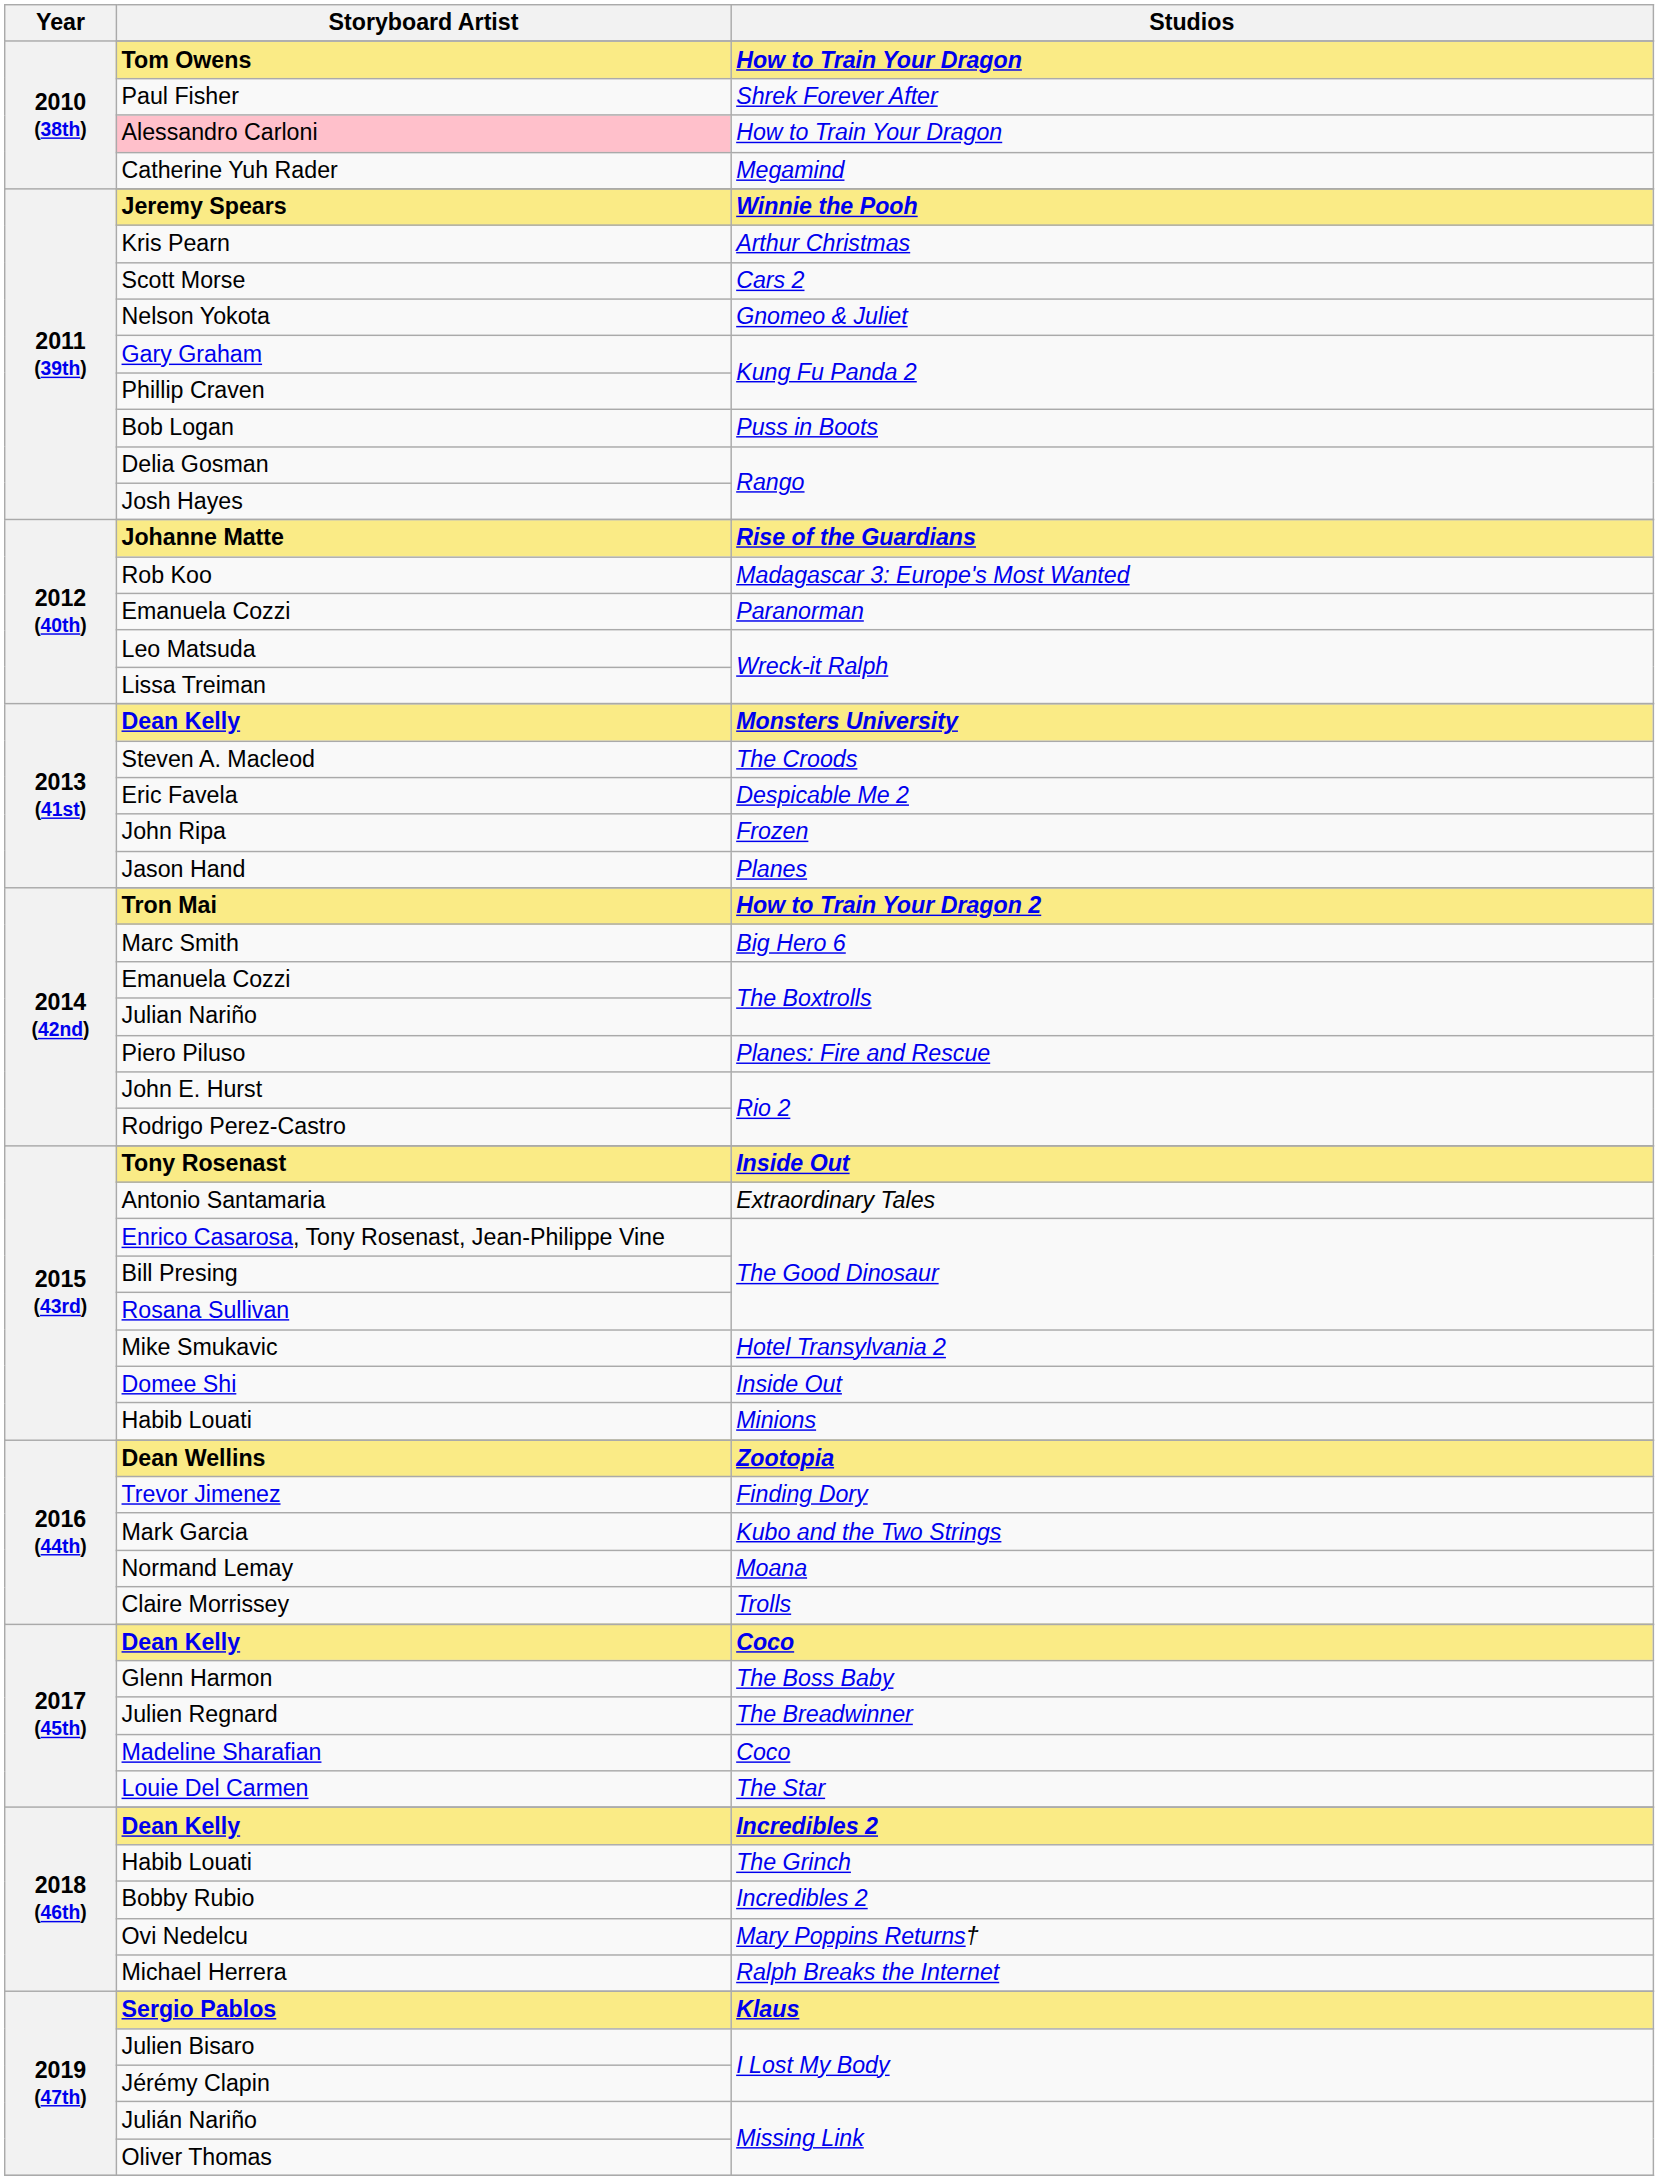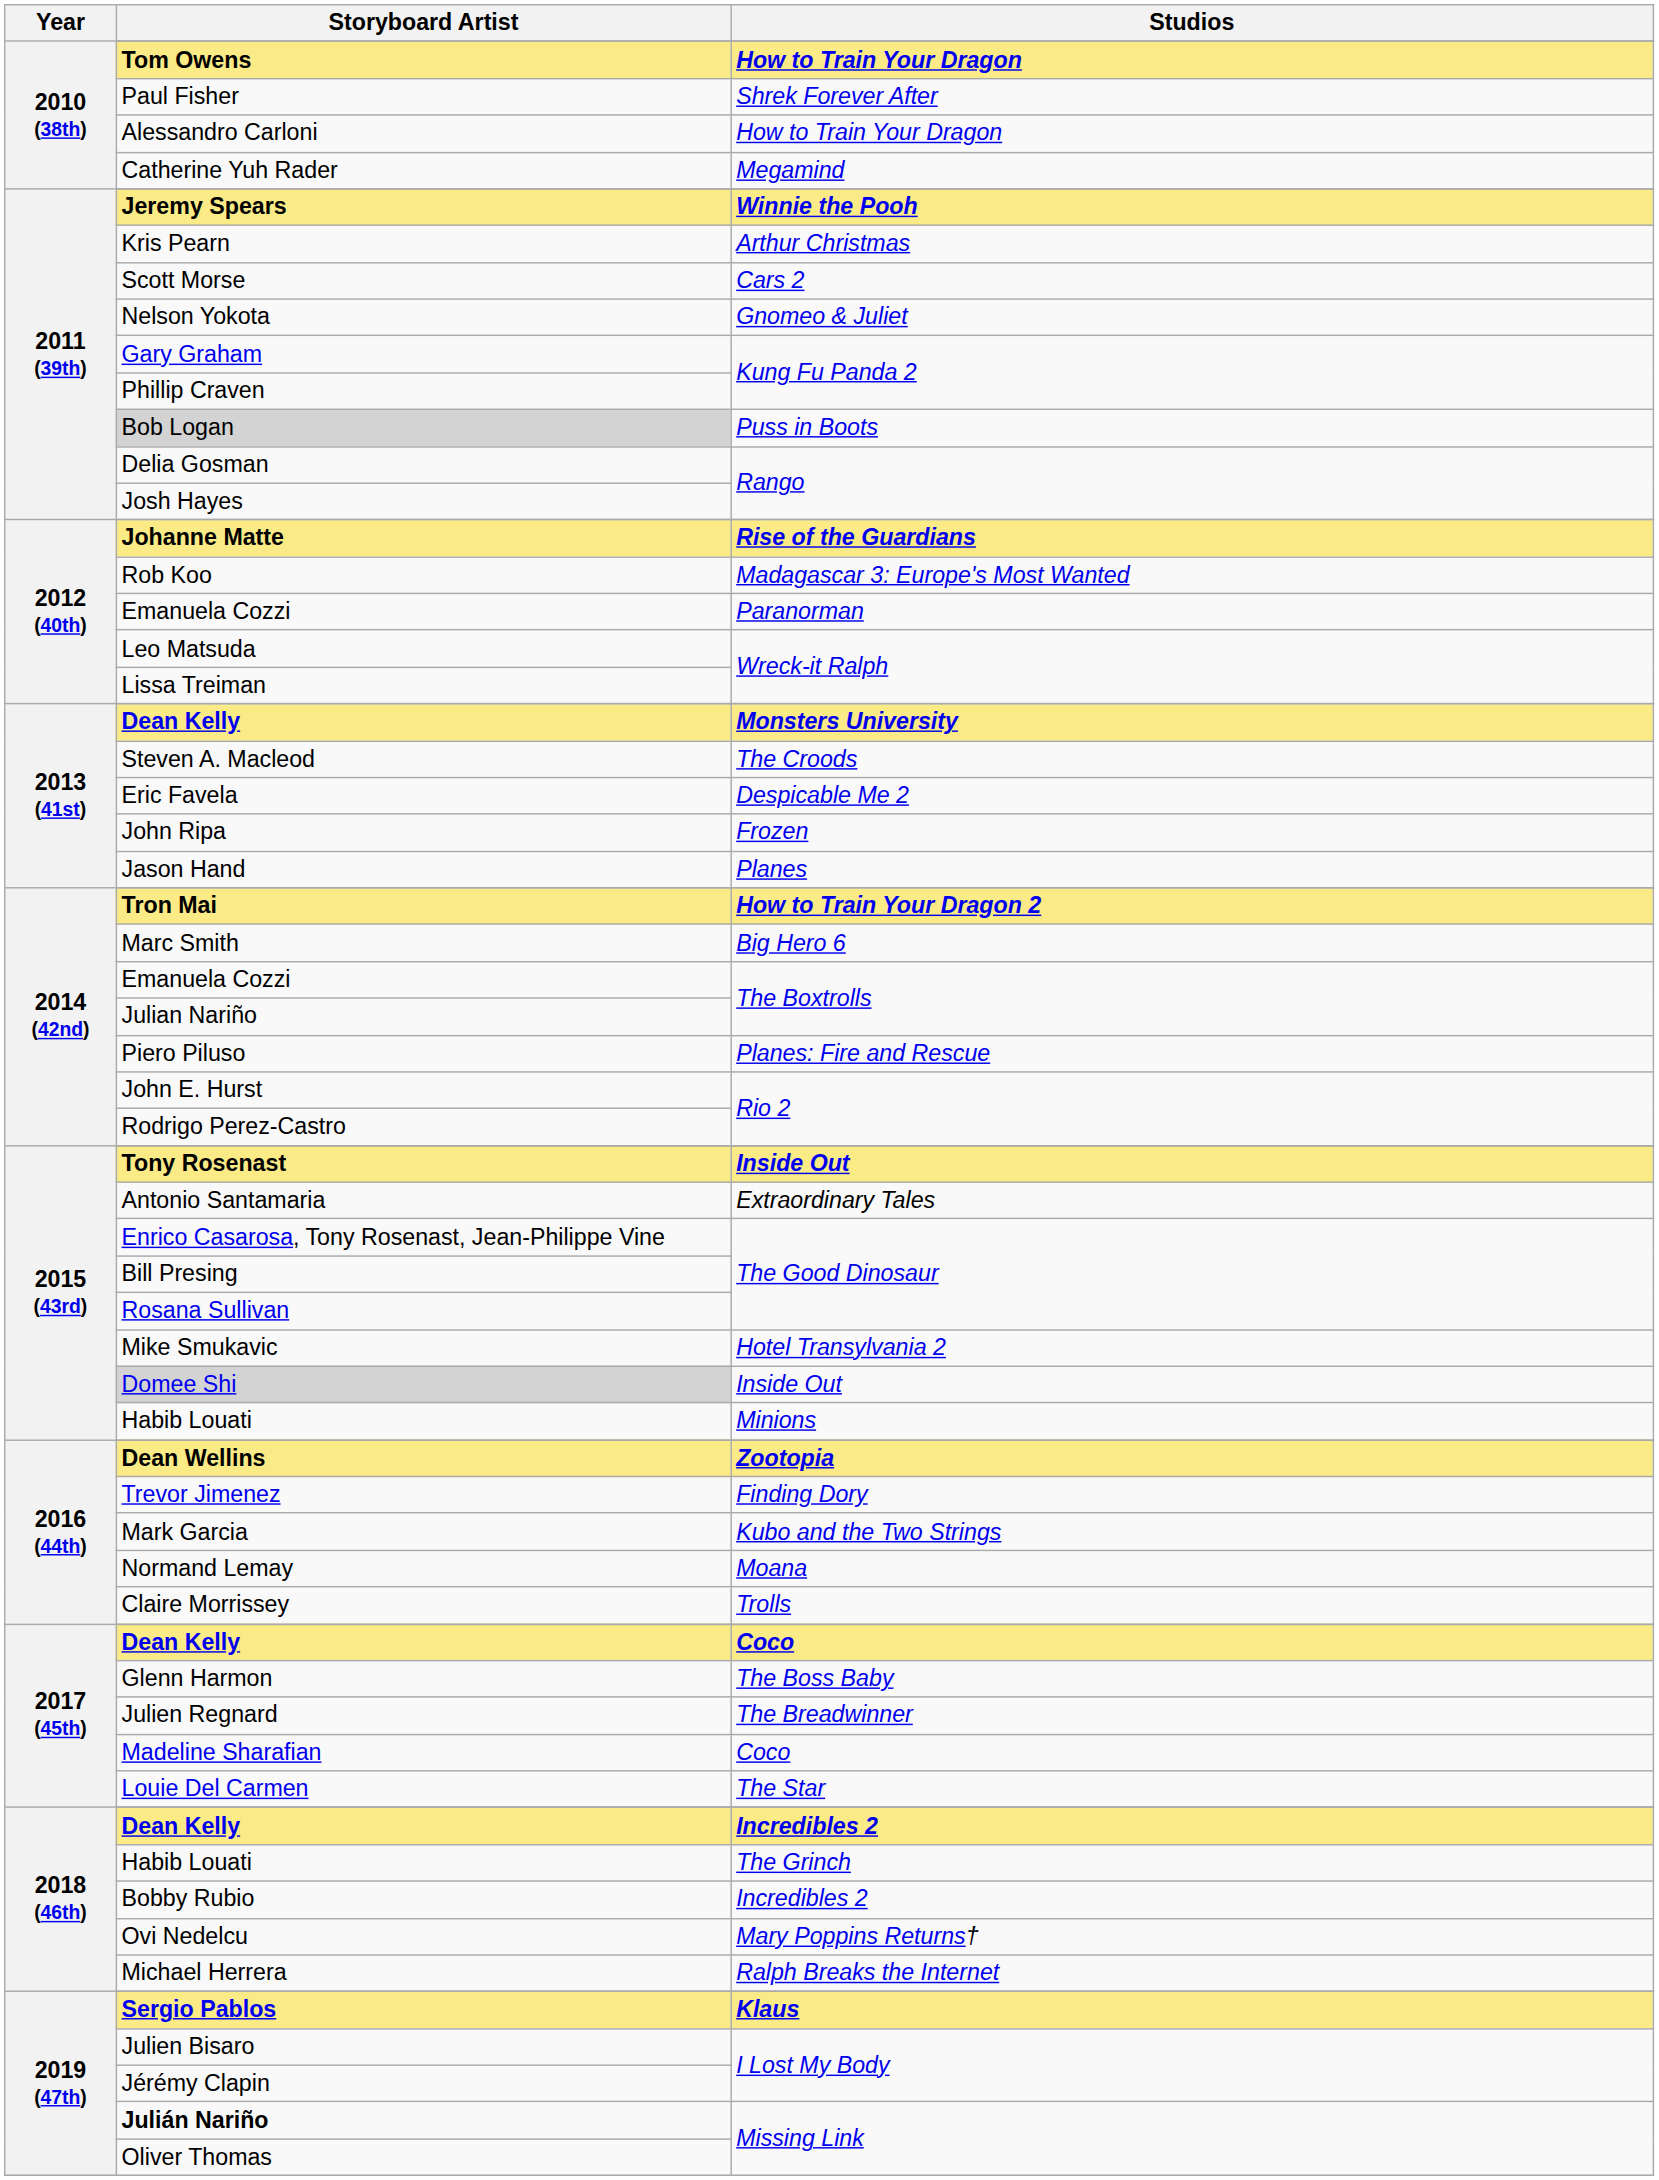(220, 133) pink background -> (220, 133) no background
(178, 427) no background -> (178, 427) lightgrey background
(179, 1384) no background -> (179, 1384) lightgrey background
(189, 2120) normal -> (195, 2120) bold
